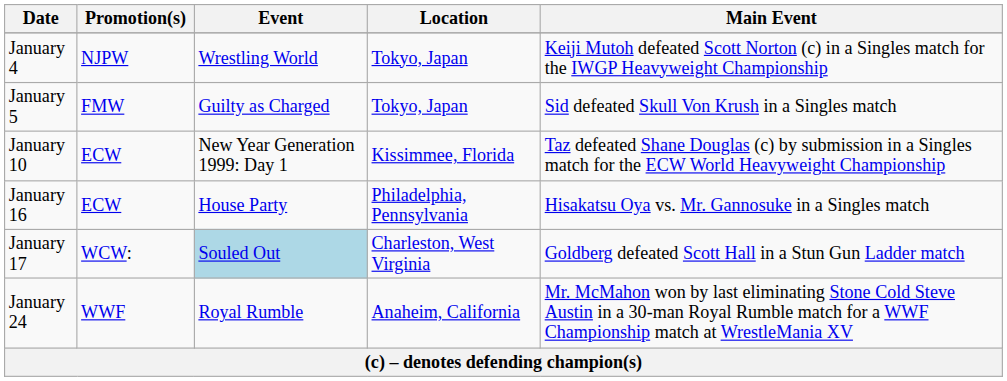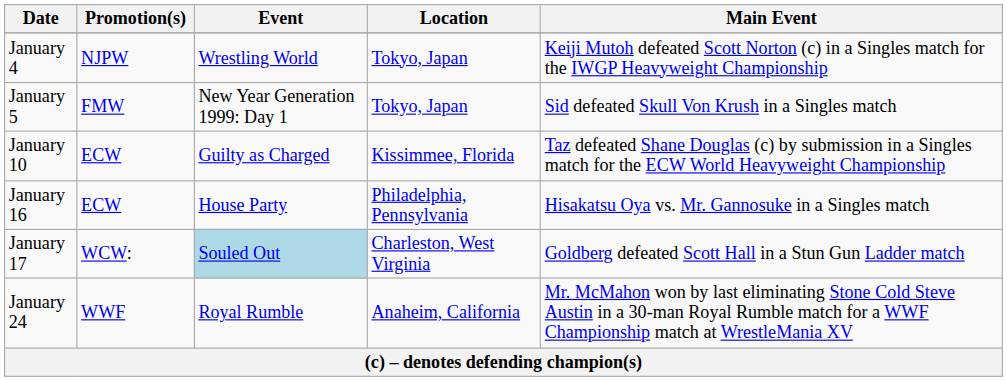(264, 106) Guilty as Charged -> (276, 106) New Year Generation 1999: Day 1
(276, 155) New Year Generation 1999: Day 1 -> (264, 155) Guilty as Charged
